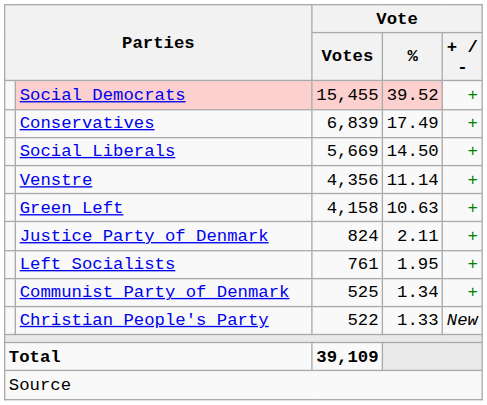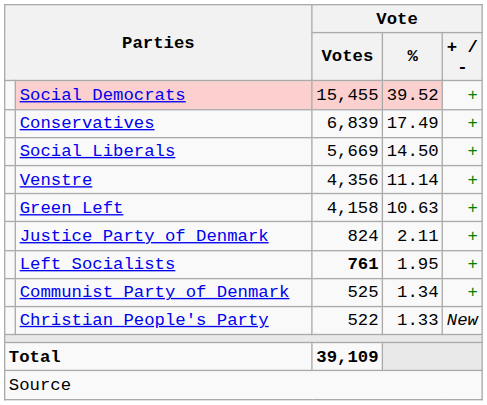(363, 264) normal -> (363, 264) bold
